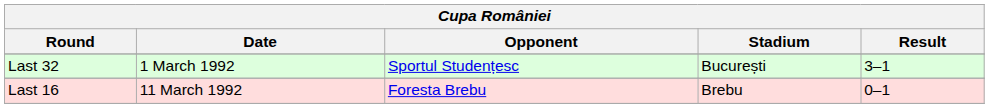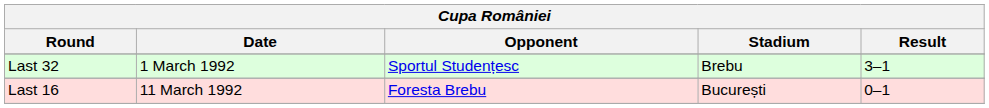(734, 66) București -> (722, 66) Brebu
(722, 90) Brebu -> (734, 90) București
